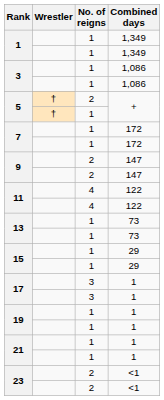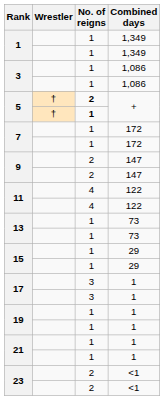(91, 99) normal -> (91, 99) bold
(91, 114) normal -> (91, 114) bold
